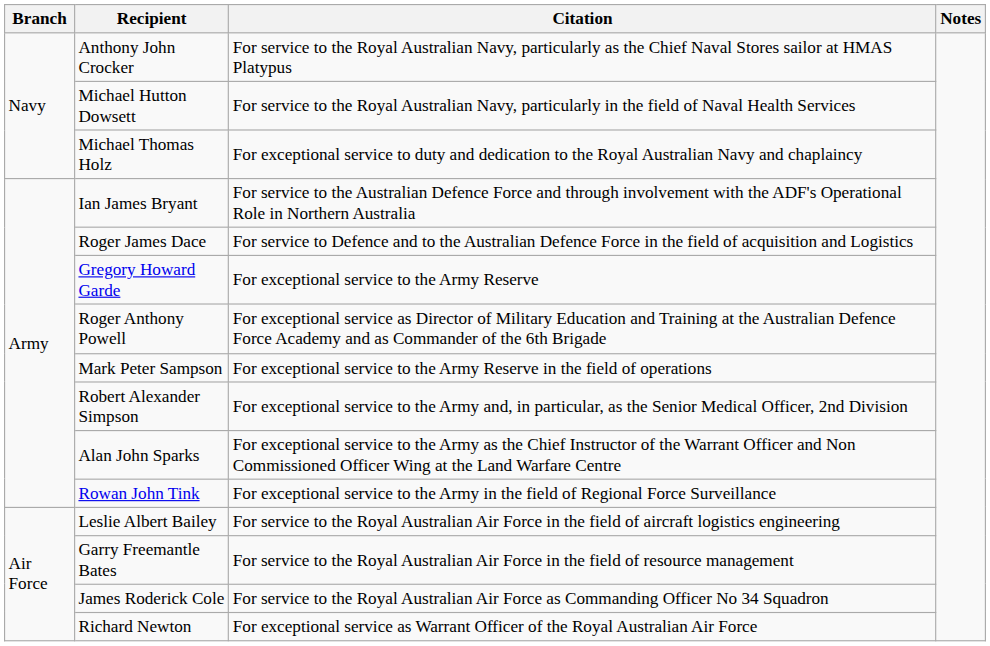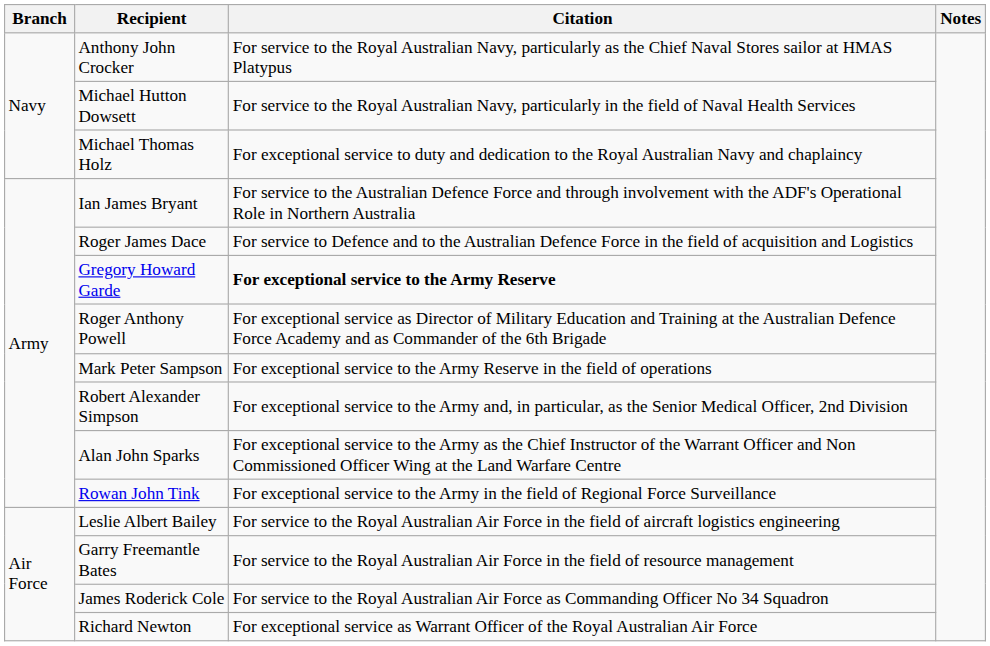(386, 280) normal -> (394, 280) bold
